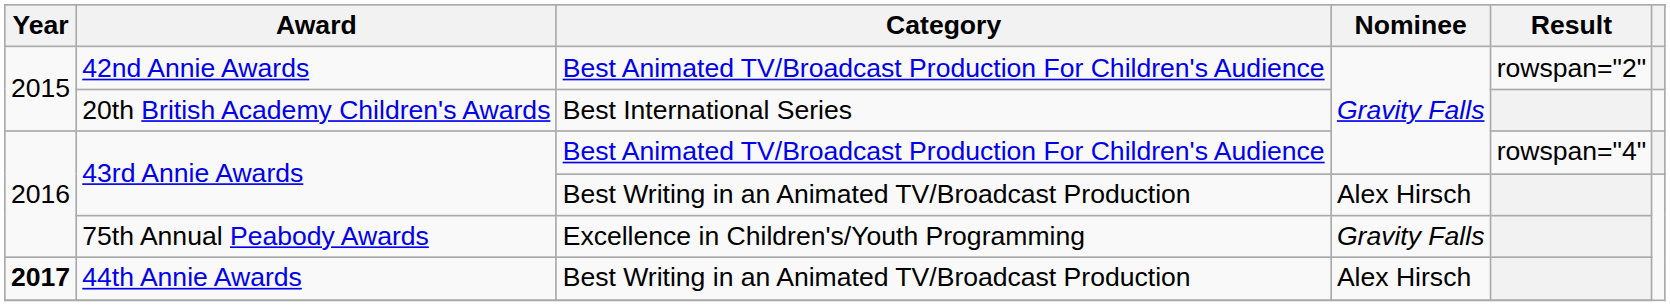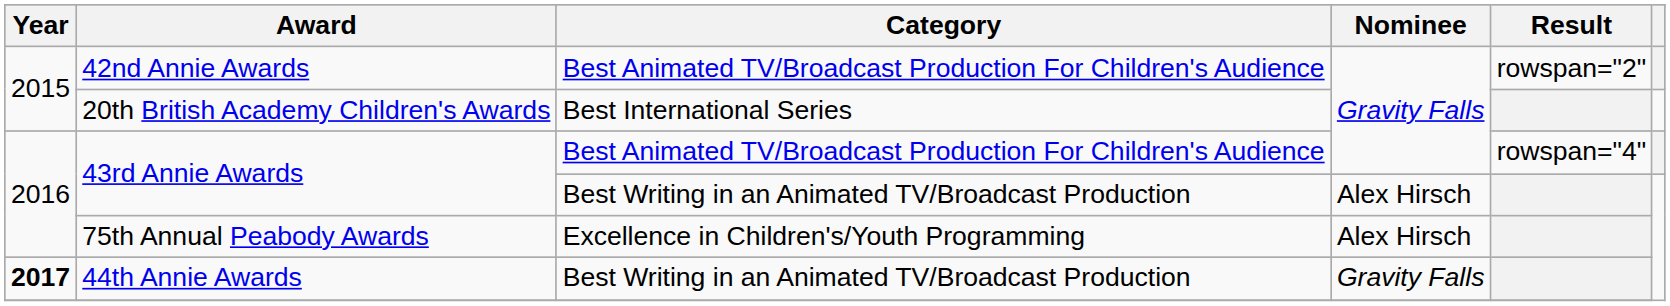(1411, 236) Gravity Falls -> (1404, 236) Alex Hirsch
(1404, 278) Alex Hirsch -> (1411, 278) Gravity Falls
